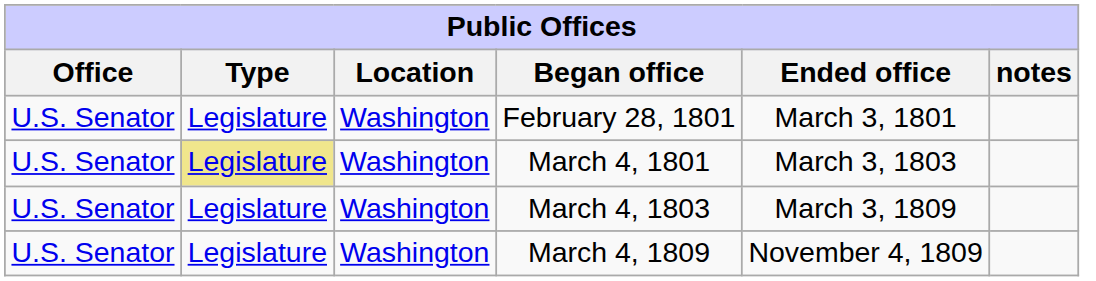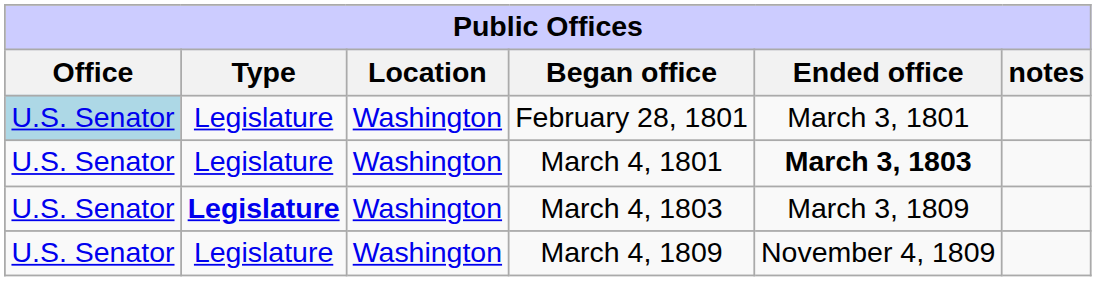(93, 117) no background -> (93, 117) lightblue background
(257, 162) khaki background -> (264, 162) no background
(866, 162) normal -> (878, 162) bold
(257, 207) normal -> (264, 207) bold
